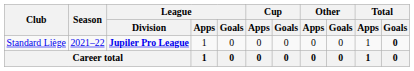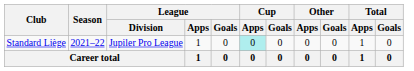(149, 43) bold -> (146, 43) normal
(259, 43) no background -> (253, 43) paleturquoise background
(395, 43) bold -> (389, 43) normal
